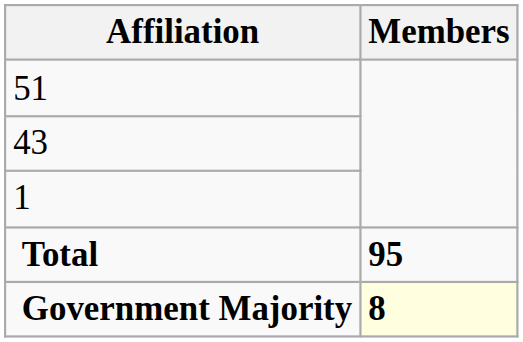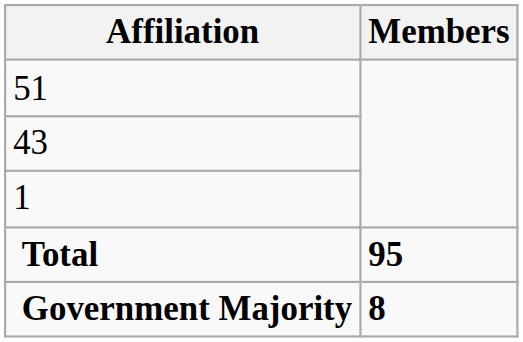(377, 308) lightyellow background -> (377, 308) no background
